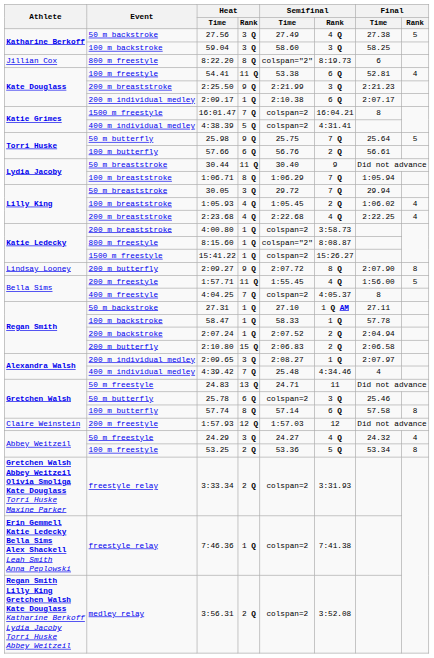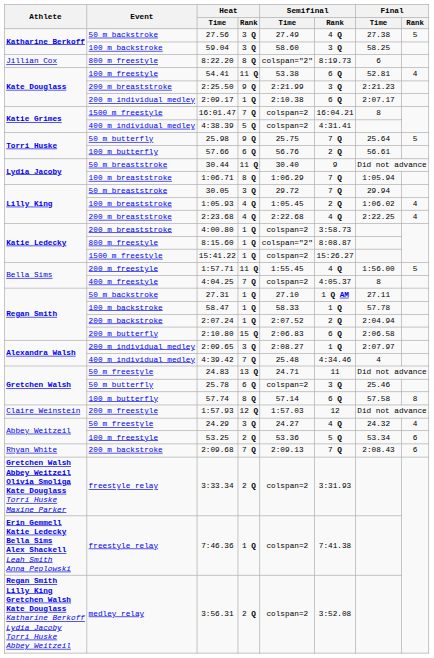- row: (217, 269)
(335, 346) 2 Q -> (335, 333) 6 Q
(415, 450) 8 -> (415, 437) 6
+ row: (217, 450)
